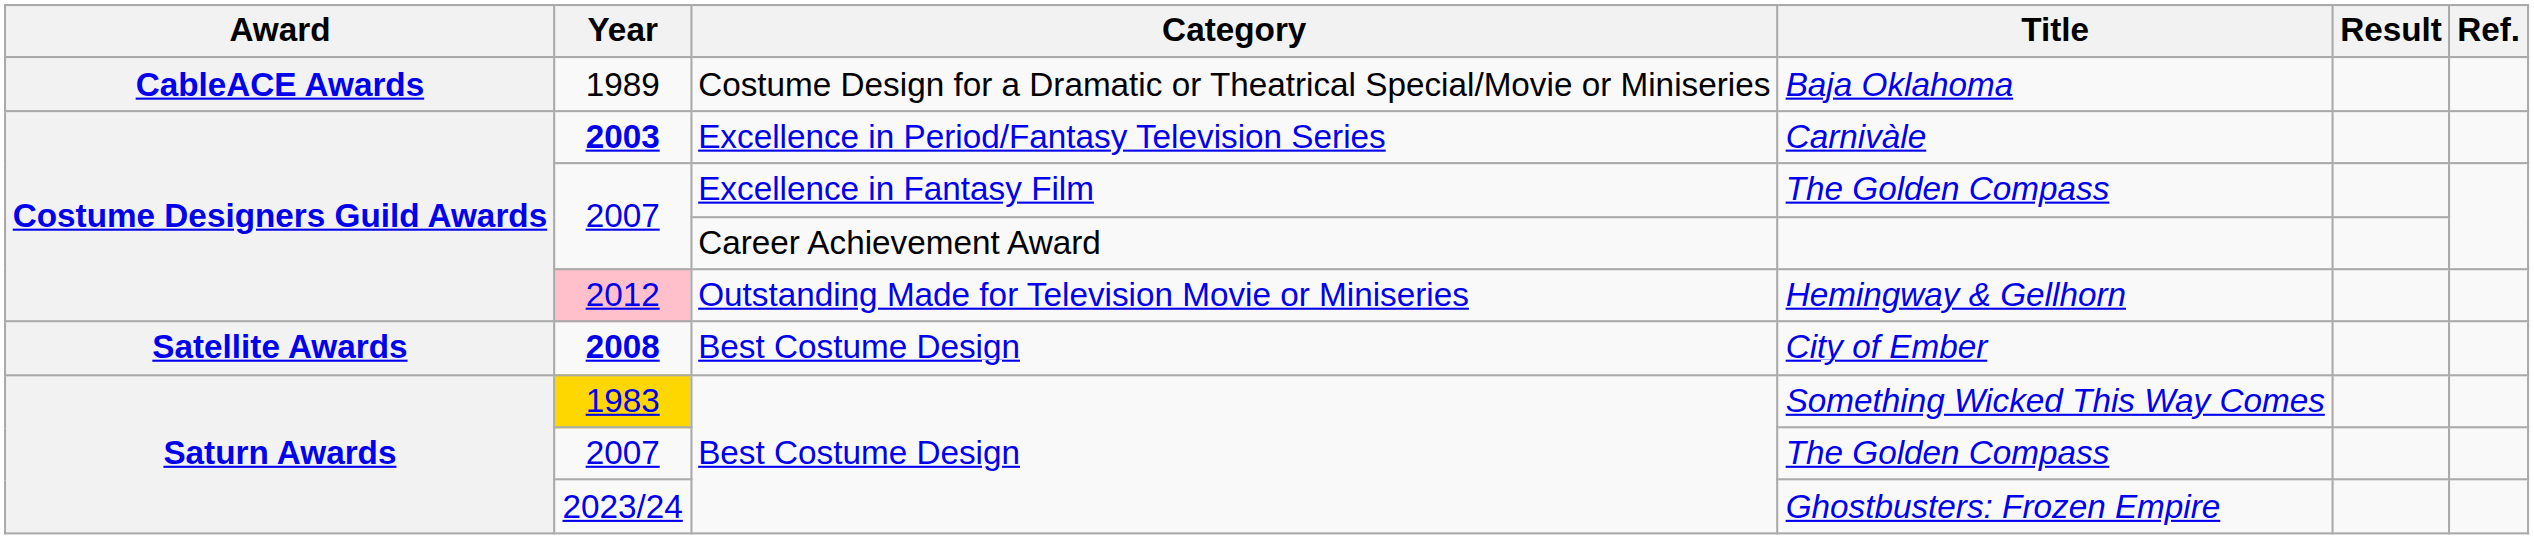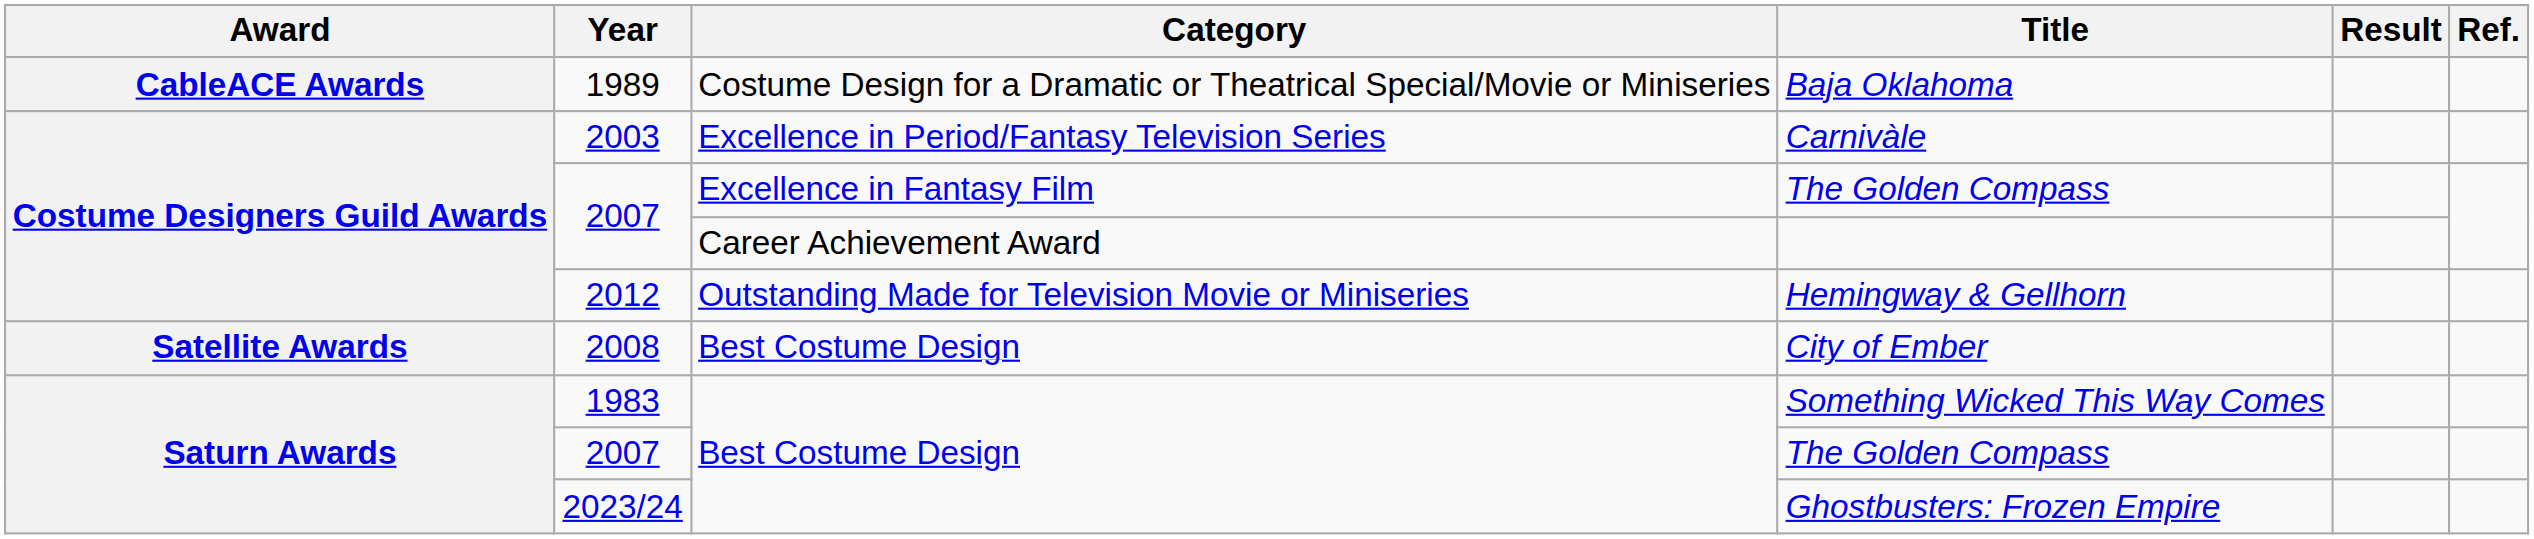(623, 136) bold -> (623, 136) normal
(623, 294) pink background -> (623, 294) no background
(623, 347) bold -> (623, 347) normal
(623, 400) gold background -> (623, 400) no background
